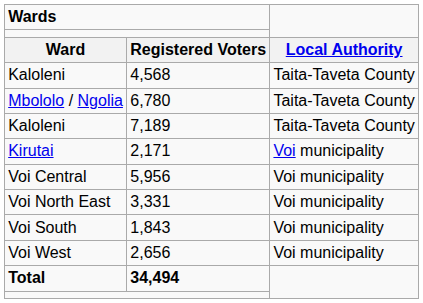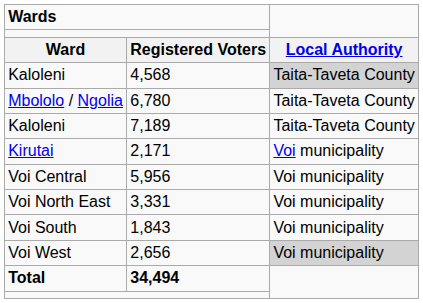(344, 75) no background -> (344, 75) lightgrey background
(329, 252) no background -> (329, 252) lightgrey background
